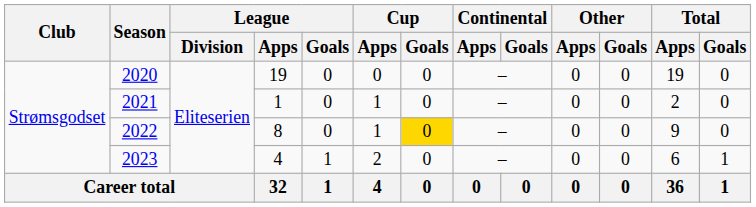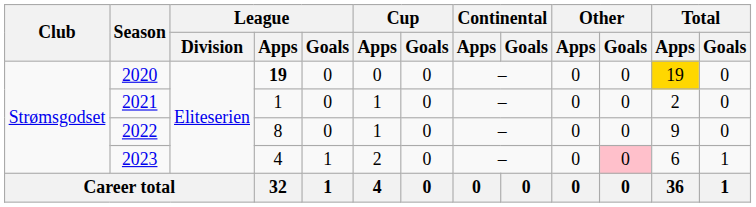(278, 74) normal -> (278, 74) bold
(675, 74) no background -> (675, 74) gold background
(427, 131) gold background -> (427, 131) no background
(625, 159) no background -> (625, 159) pink background
